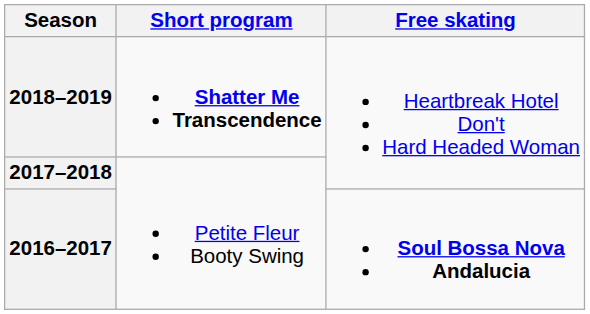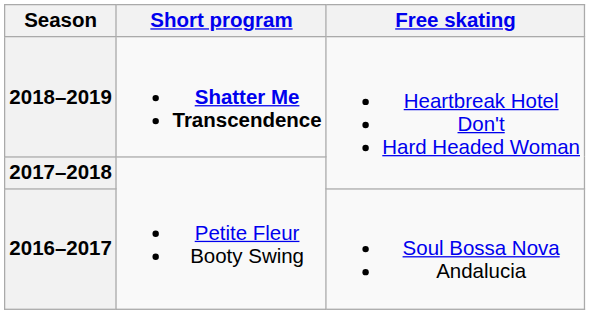(456, 260) bold -> (456, 260) normal
